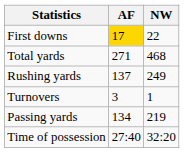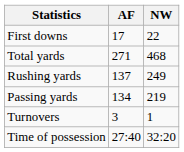(118, 35) gold background -> (118, 35) no background
rows swapped: (42, 116) <-> (33, 96)
